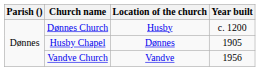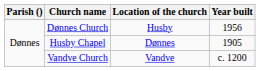(232, 27) c. 1200 -> (232, 27) 1956
(232, 58) 1956 -> (232, 58) c. 1200
